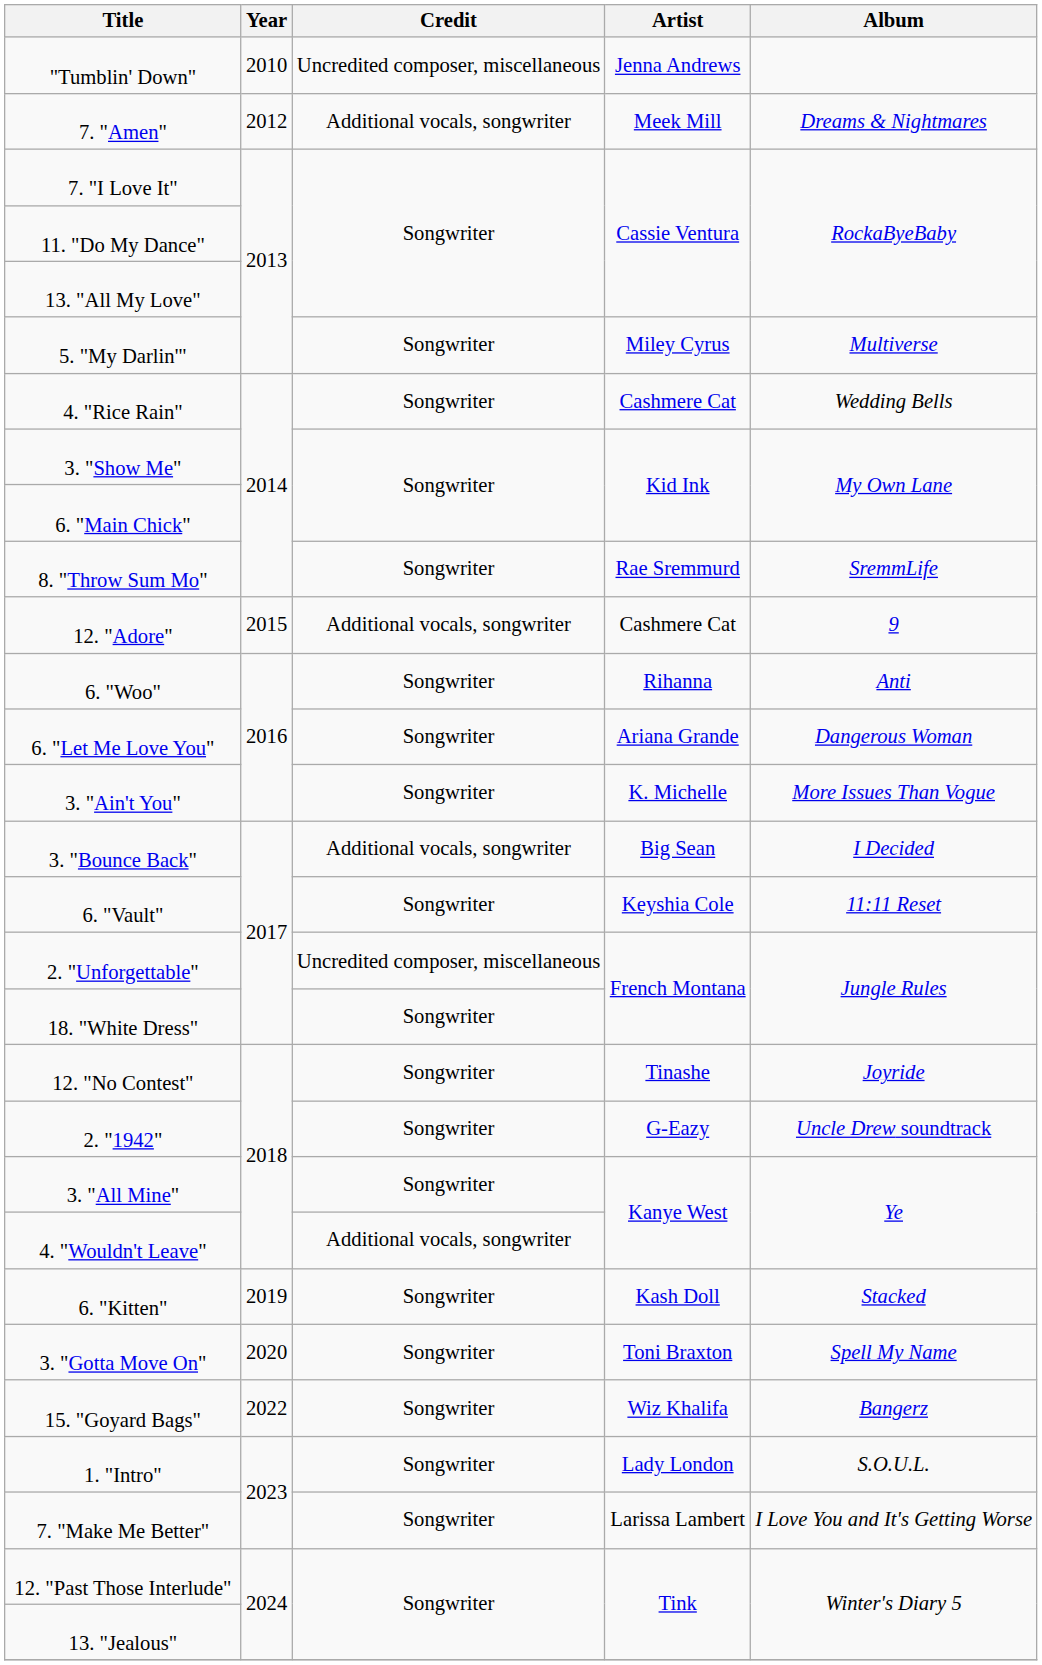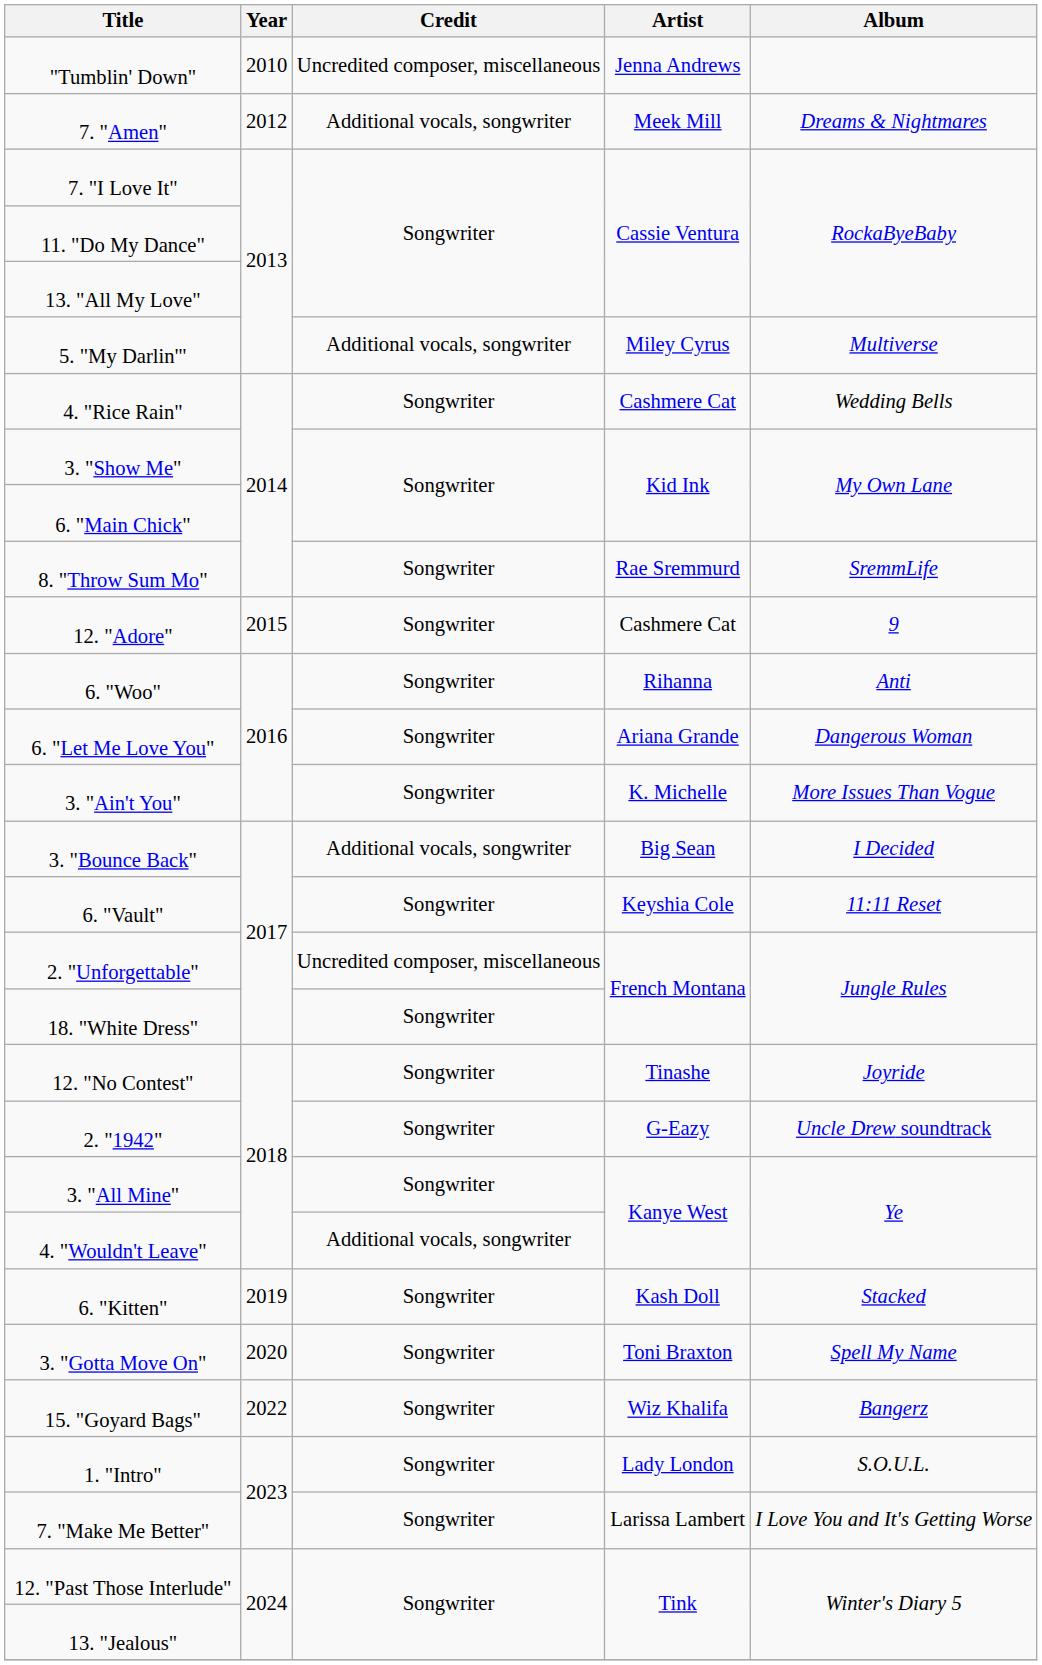(448, 344) Songwriter -> (449, 344) Additional vocals, songwriter
(449, 624) Additional vocals, songwriter -> (448, 624) Songwriter
